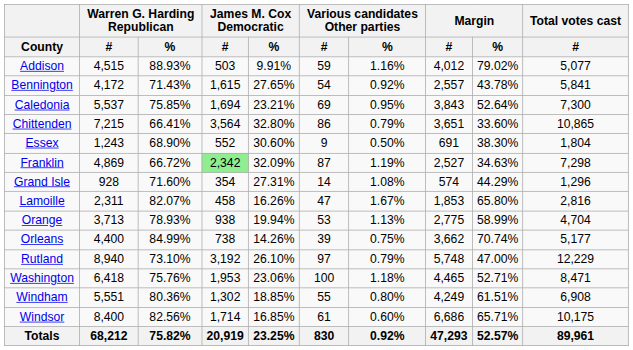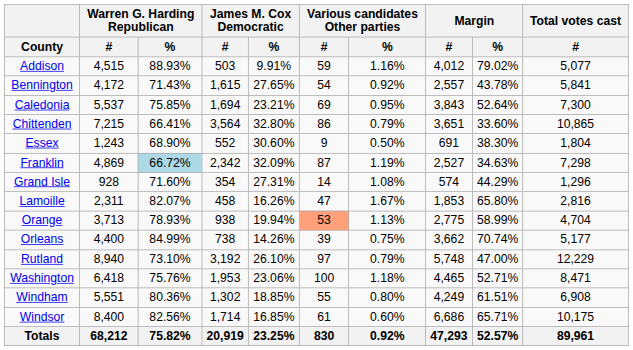(170, 162) no background -> (170, 162) lightblue background
(225, 162) lightgreen background -> (225, 162) no background
(324, 220) no background -> (324, 220) lightsalmon background
